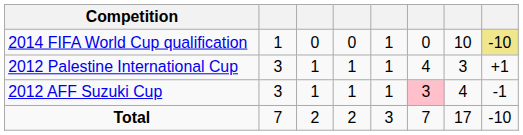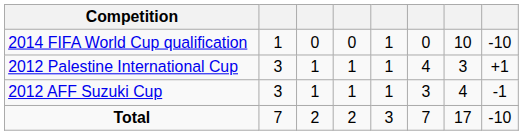(500, 42) khaki background -> (500, 42) no background
(426, 92) pink background -> (426, 92) no background
